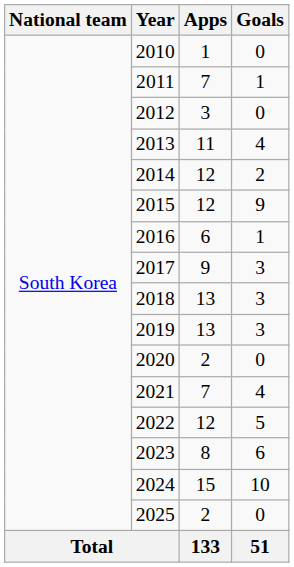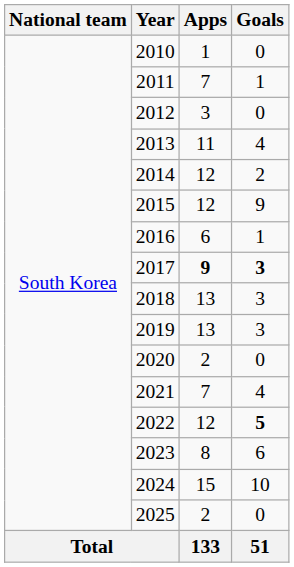(205, 267) normal -> (205, 267) bold
(260, 267) normal -> (260, 267) bold
(260, 422) normal -> (260, 422) bold
